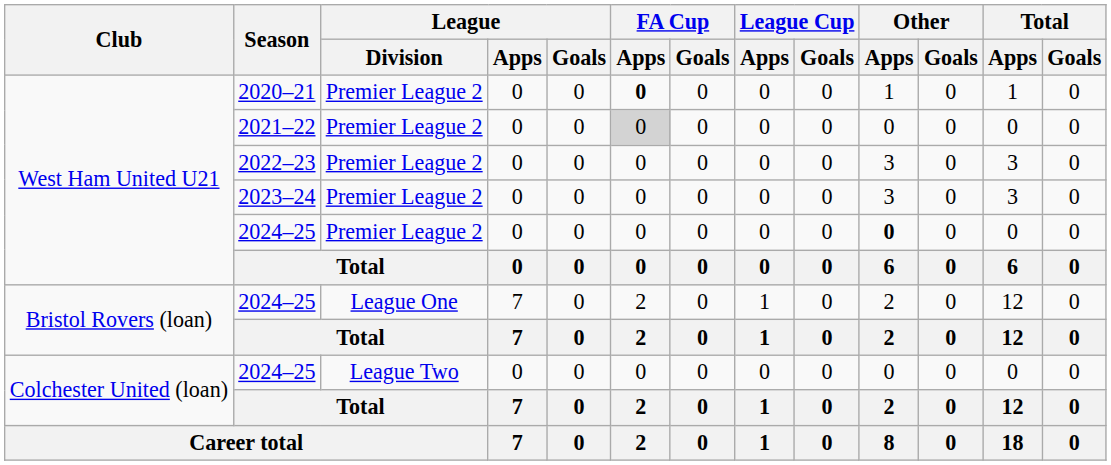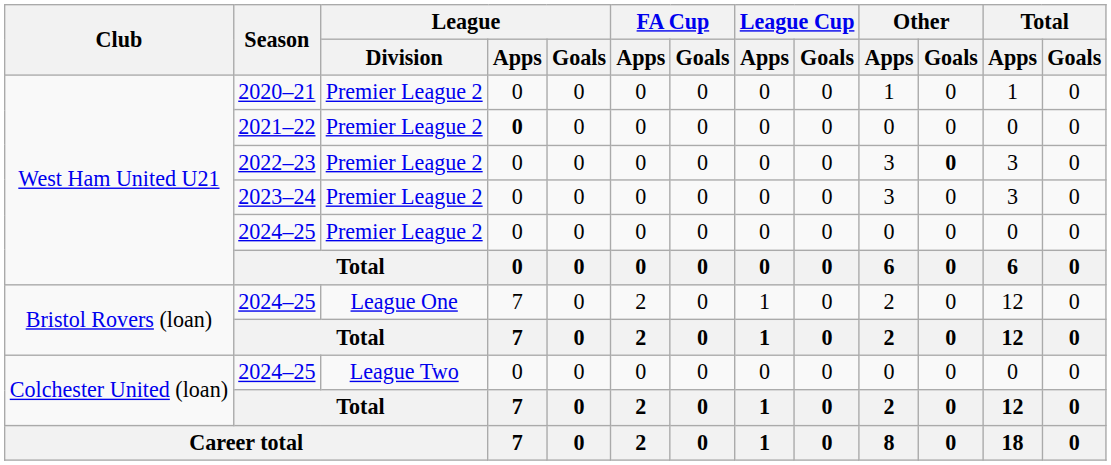(641, 92) bold -> (641, 92) normal
(517, 127) normal -> (517, 127) bold
(641, 127) lightgrey background -> (641, 127) no background
(951, 162) normal -> (951, 162) bold
(889, 232) bold -> (889, 232) normal
